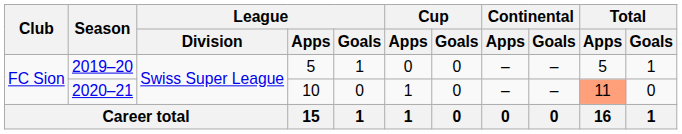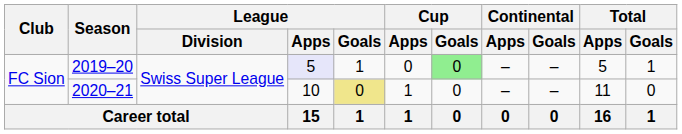(311, 66) no background -> (311, 66) lavender background
(457, 66) no background -> (457, 66) lightgreen background
(360, 91) no background -> (360, 91) khaki background
(603, 91) lightsalmon background -> (603, 91) no background
